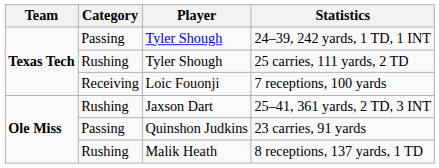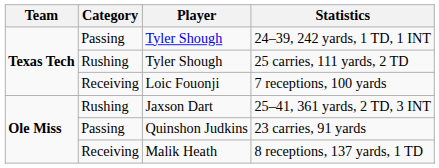(105, 151) Rushing -> (110, 151) Receiving
